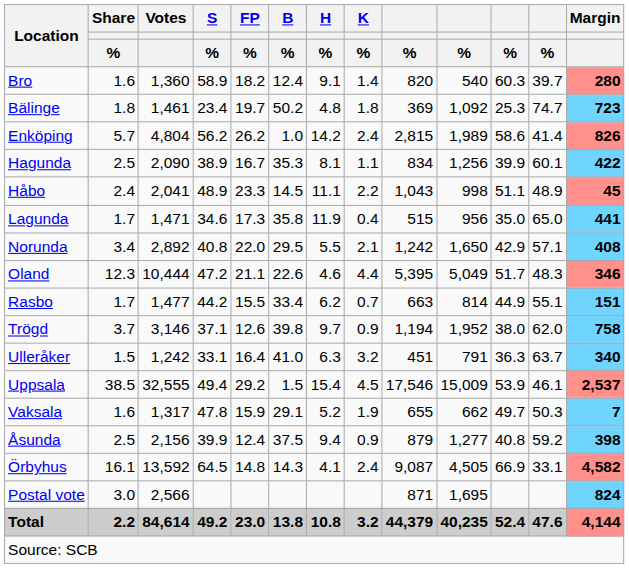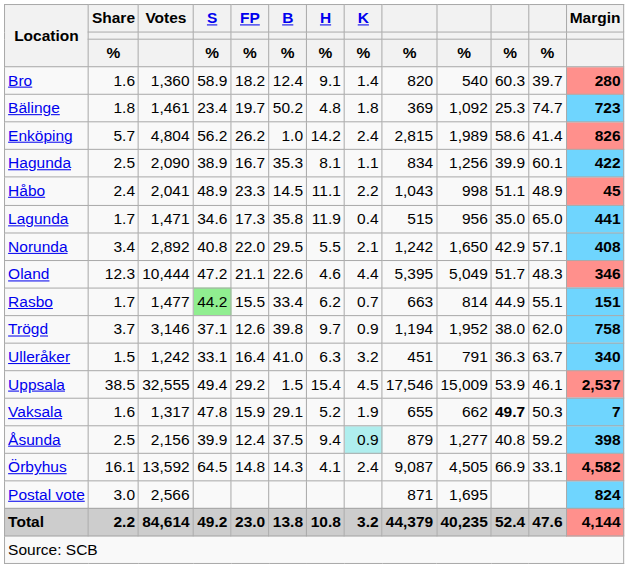(212, 301) no background -> (212, 301) lightgreen background
(510, 412) normal -> (510, 412) bold
(368, 439) no background -> (368, 439) paleturquoise background
